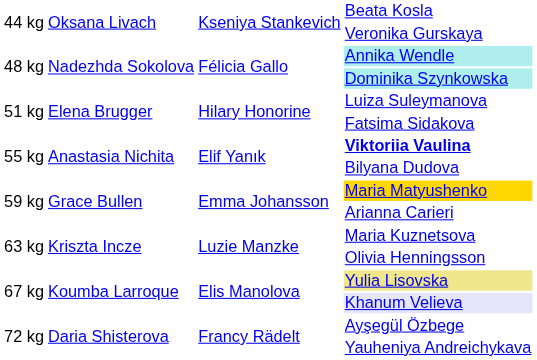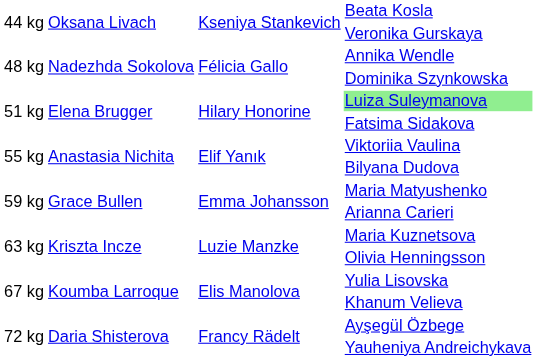(399, 56) paleturquoise background -> (399, 56) no background
(426, 78) paleturquoise background -> (426, 78) no background
(416, 100) no background -> (416, 100) lightgreen background
(408, 145) bold -> (402, 145) normal
(416, 190) gold background -> (416, 190) no background
(396, 280) khaki background -> (396, 280) no background
(404, 302) lavender background -> (404, 302) no background
